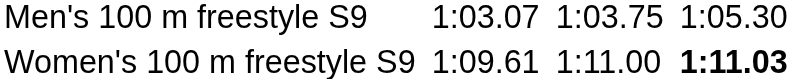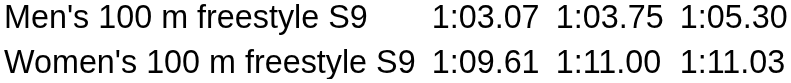(734, 62) bold -> (733, 62) normal
